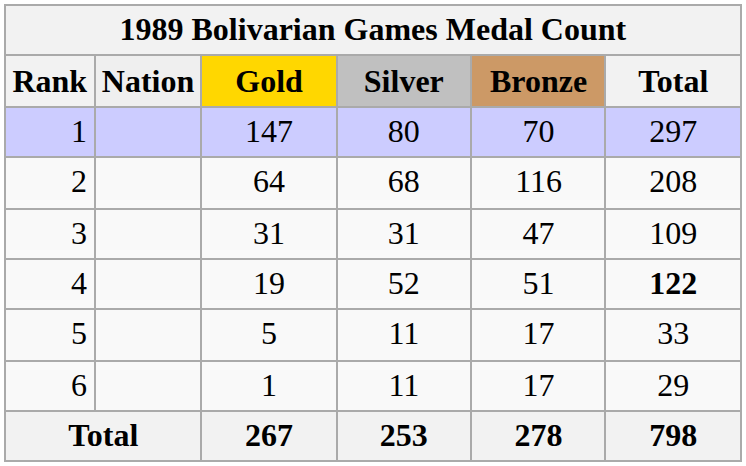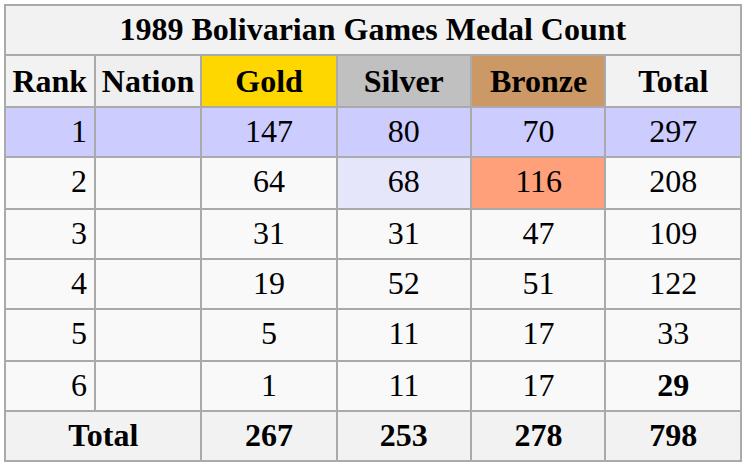(404, 182) no background -> (404, 182) lavender background
(539, 182) no background -> (539, 182) lightsalmon background
(673, 283) bold -> (673, 283) normal
(673, 385) normal -> (673, 385) bold
